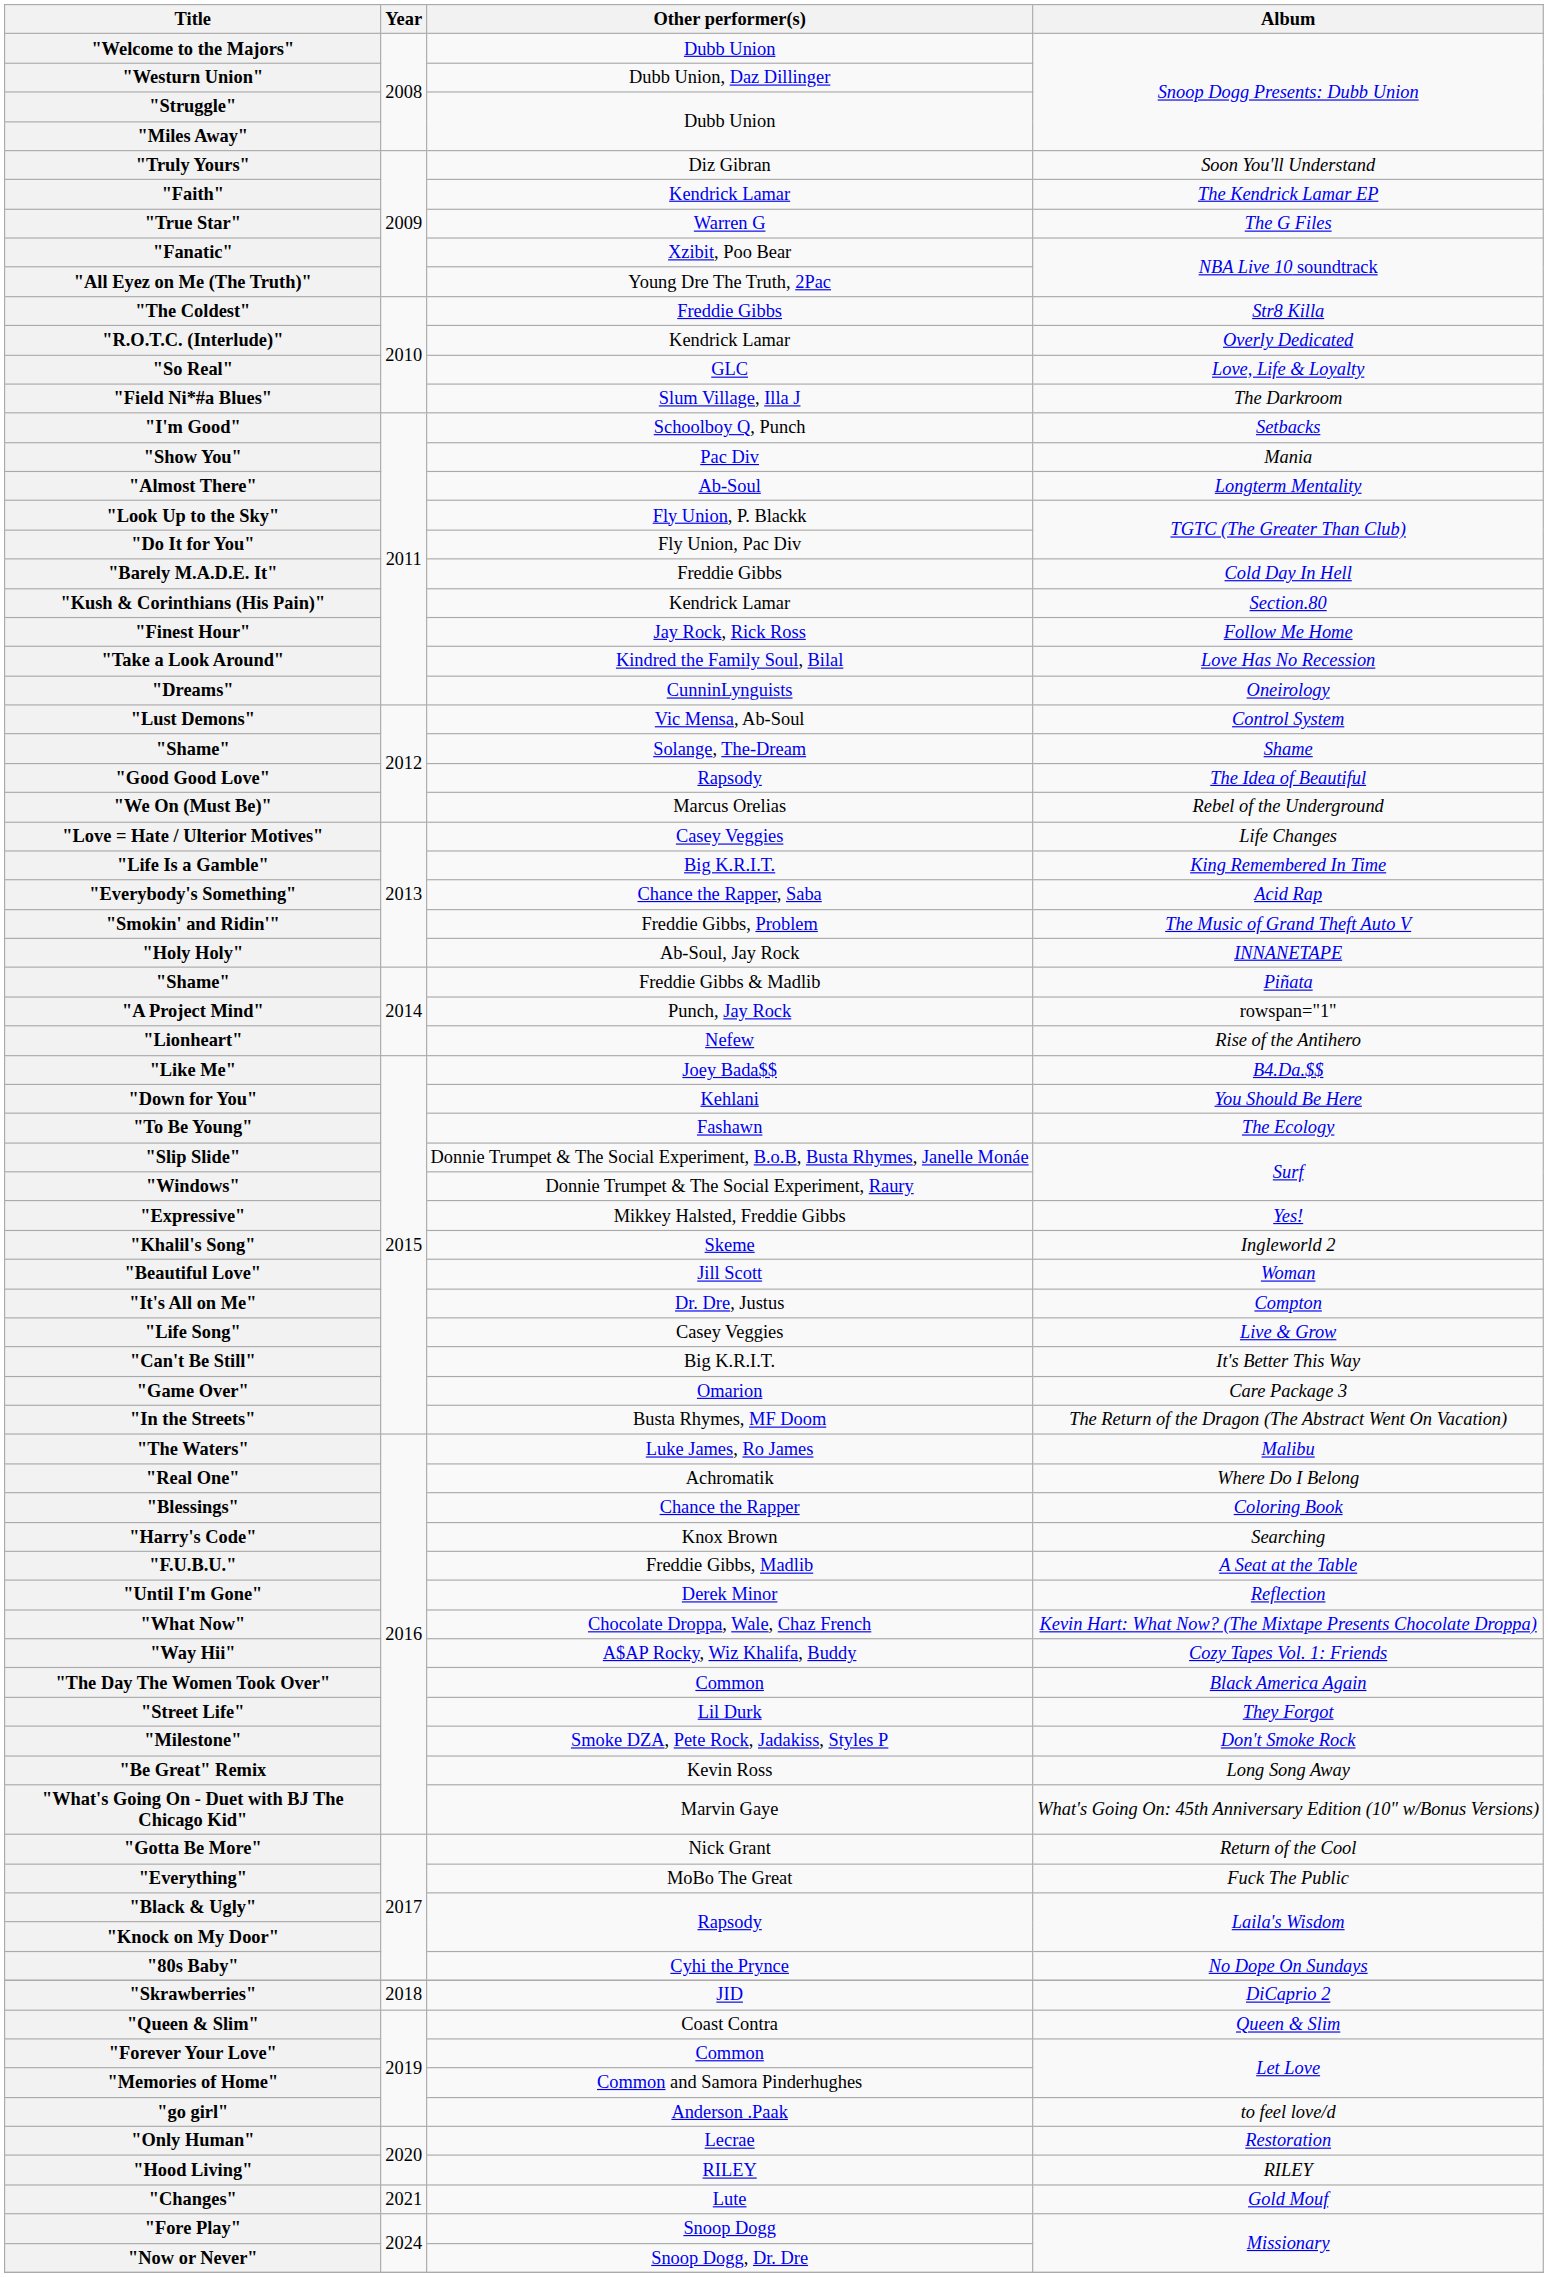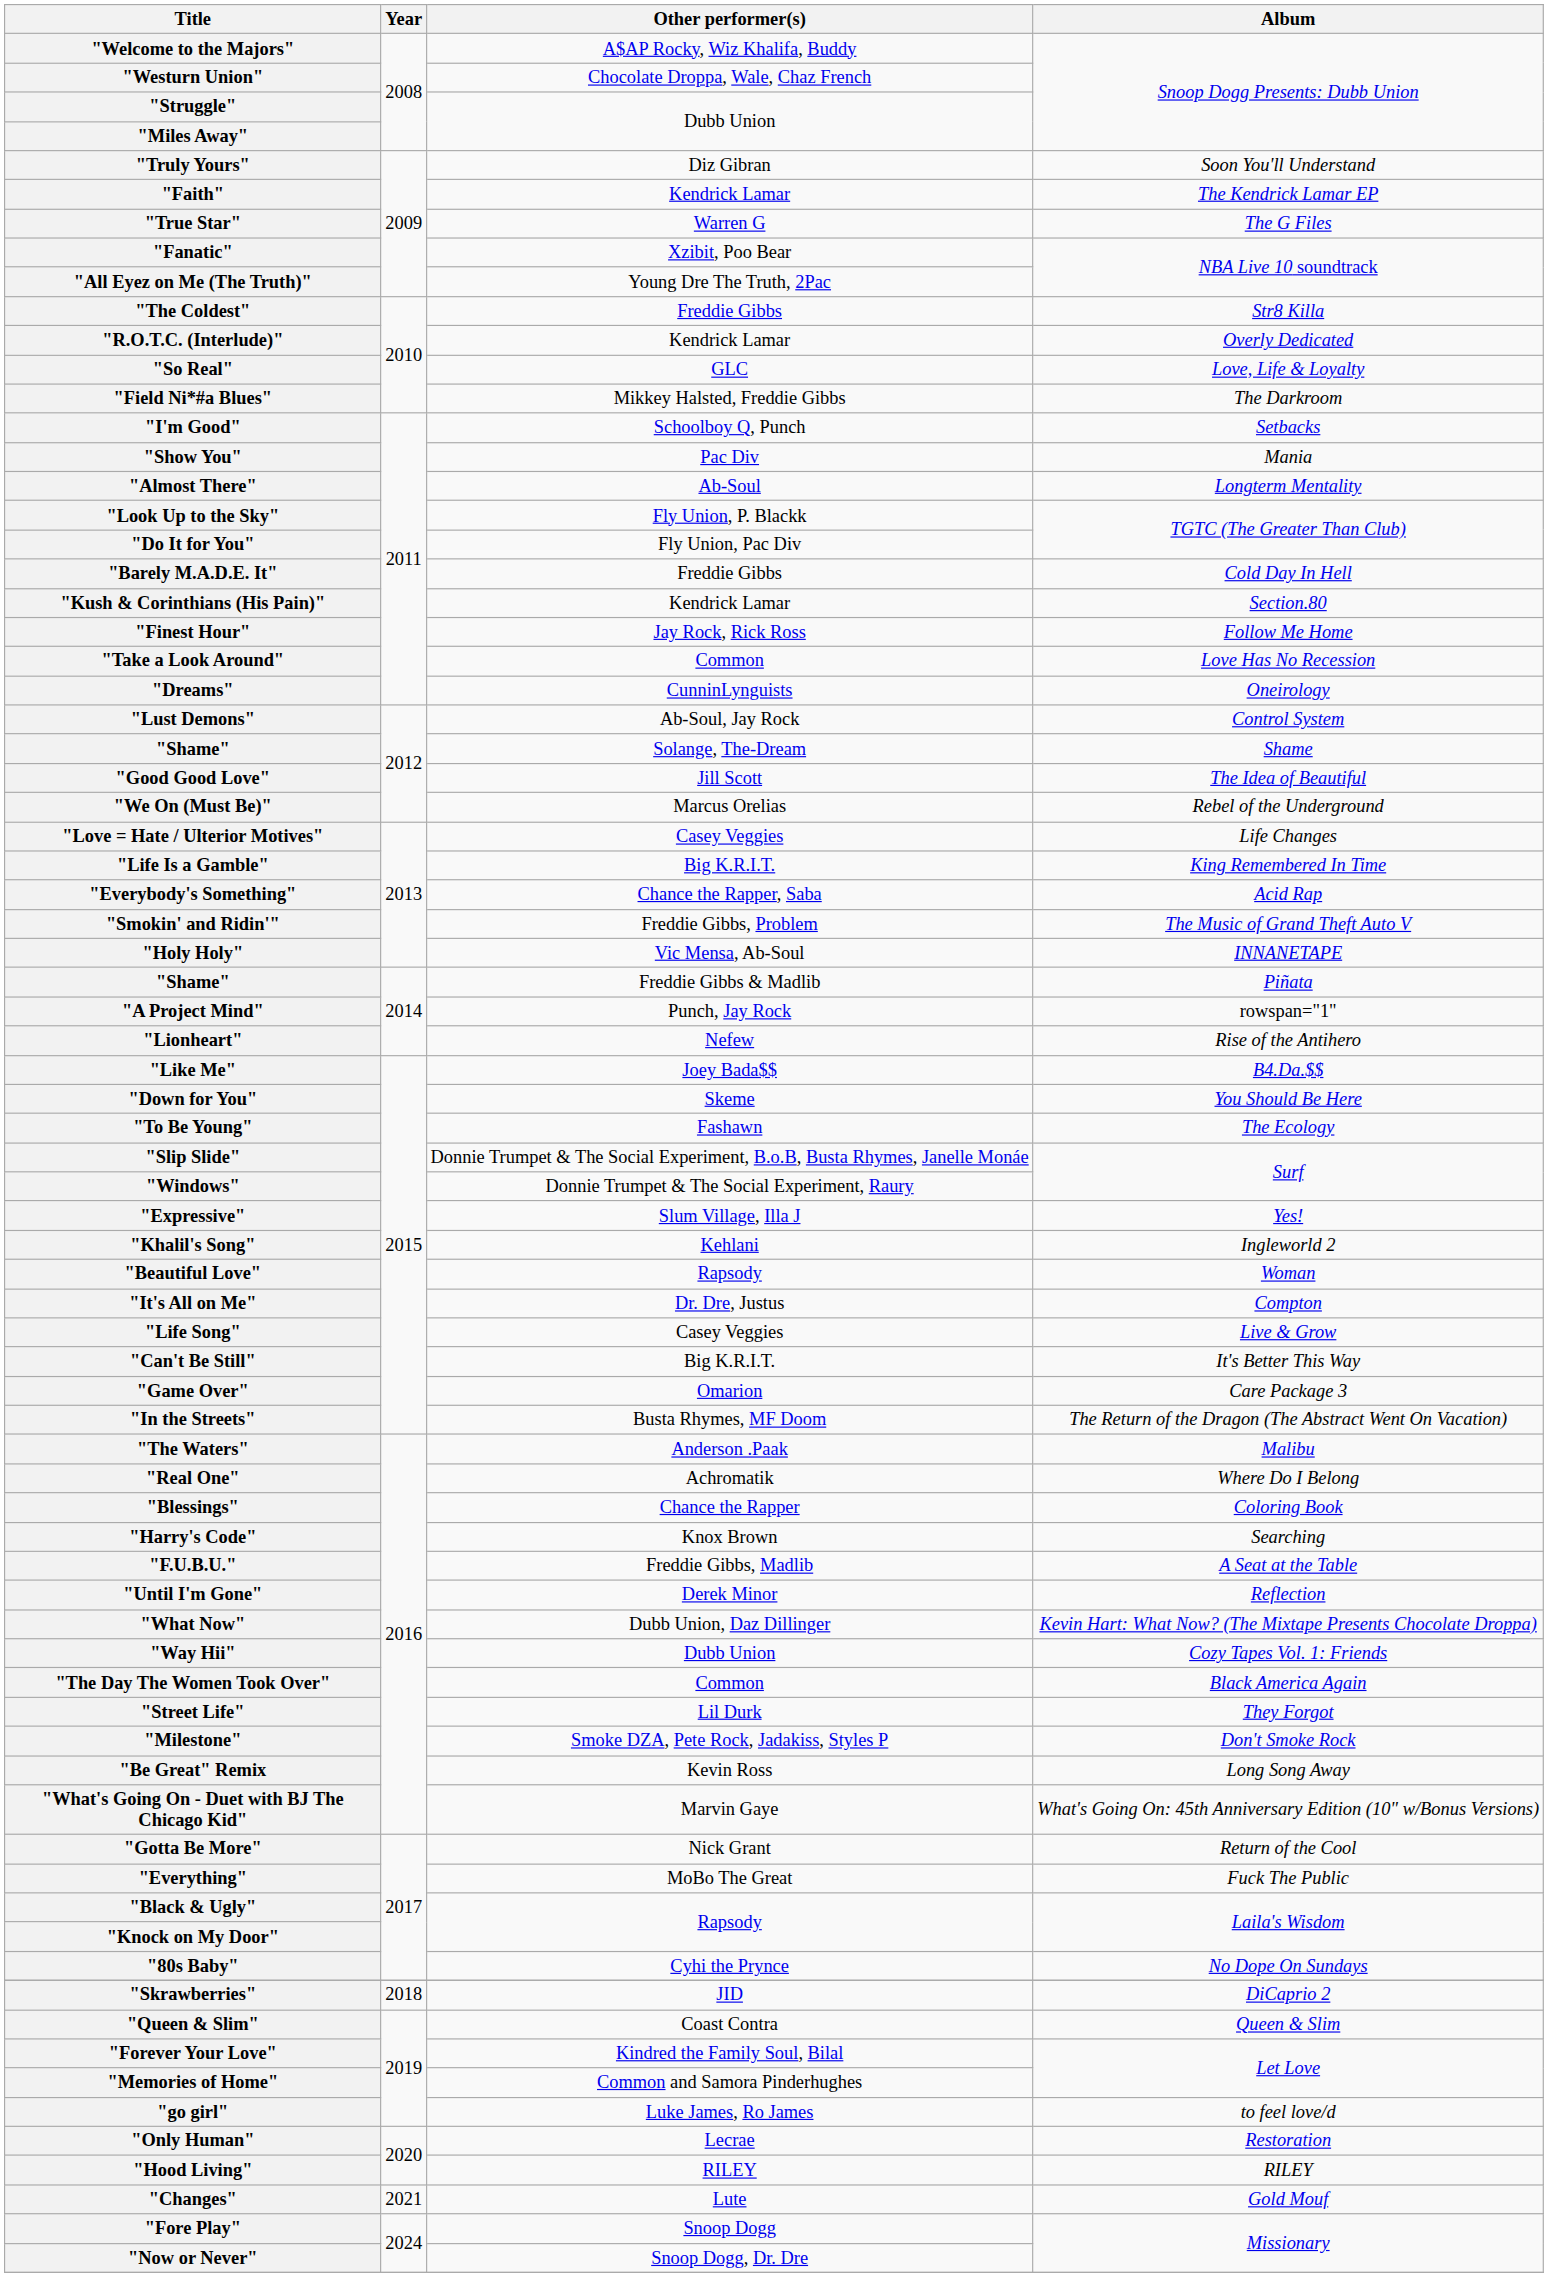(730, 48) Dubb Union -> (730, 48) A$AP Rocky, Wiz Khalifa, Buddy
(730, 77) Dubb Union, Daz Dillinger -> (730, 77) Chocolate Droppa, Wale, Chaz French
(730, 398) Slum Village, Illa J -> (730, 398) Mikkey Halsted, Freddie Gibbs
(730, 661) Kindred the Family Soul, Bilal -> (730, 661) Common
(730, 719) Vic Mensa, Ab-Soul -> (730, 719) Ab-Soul, Jay Rock
(730, 777) Rapsody -> (730, 777) Jill Scott
(730, 952) Ab-Soul, Jay Rock -> (730, 952) Vic Mensa, Ab-Soul
(730, 1098) Kehlani -> (730, 1098) Skeme
(730, 1215) Mikkey Halsted, Freddie Gibbs -> (730, 1215) Slum Village, Illa J
(730, 1244) Skeme -> (730, 1244) Kehlani
(730, 1273) Jill Scott -> (730, 1273) Rapsody
(730, 1448) Luke James, Ro James -> (730, 1448) Anderson .Paak
(730, 1624) Chocolate Droppa, Wale, Chaz French -> (730, 1624) Dubb Union, Daz Dillinger
(730, 1653) A$AP Rocky, Wiz Khalifa, Buddy -> (730, 1653) Dubb Union
(730, 2053) Common -> (730, 2053) Kindred the Family Soul, Bilal
(730, 2111) Anderson .Paak -> (730, 2111) Luke James, Ro James
